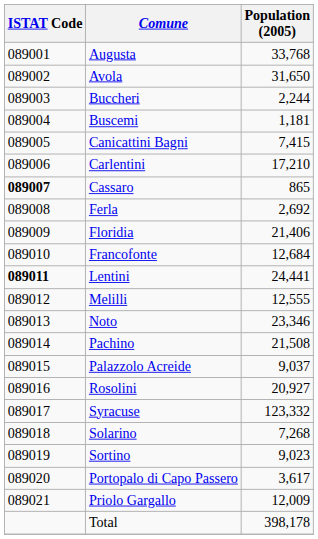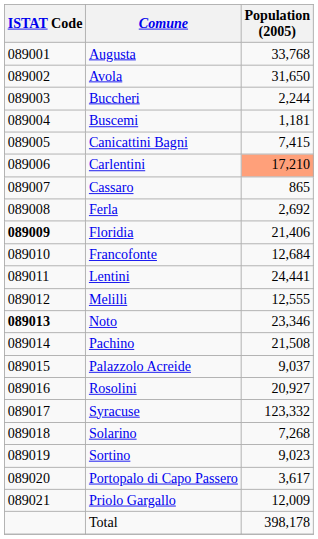(291, 165) no background -> (291, 165) lightsalmon background
(29, 187) bold -> (29, 187) normal
(29, 232) normal -> (29, 232) bold
(28, 277) bold -> (29, 277) normal
(29, 321) normal -> (29, 321) bold
